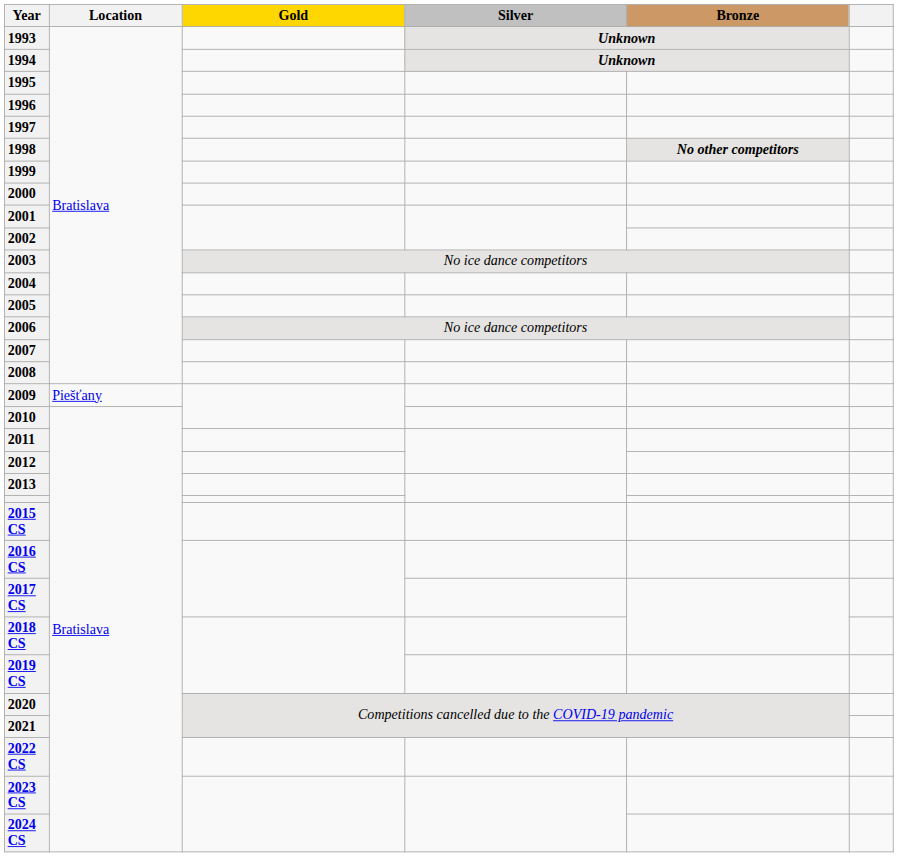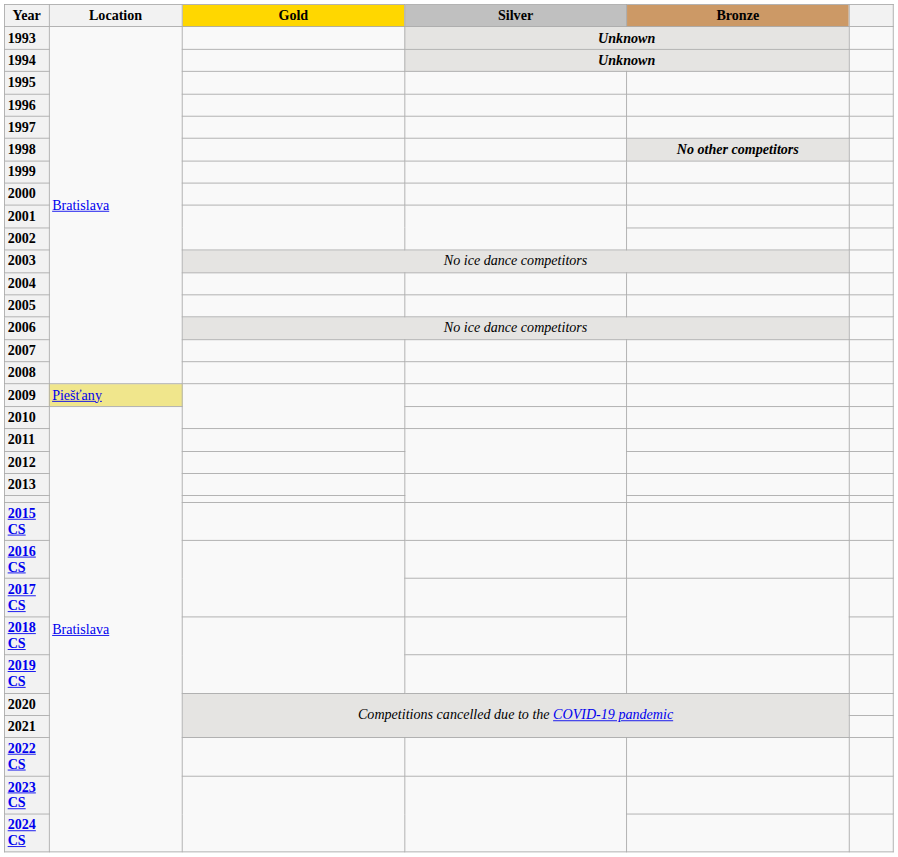(77, 395) no background -> (77, 395) khaki background
